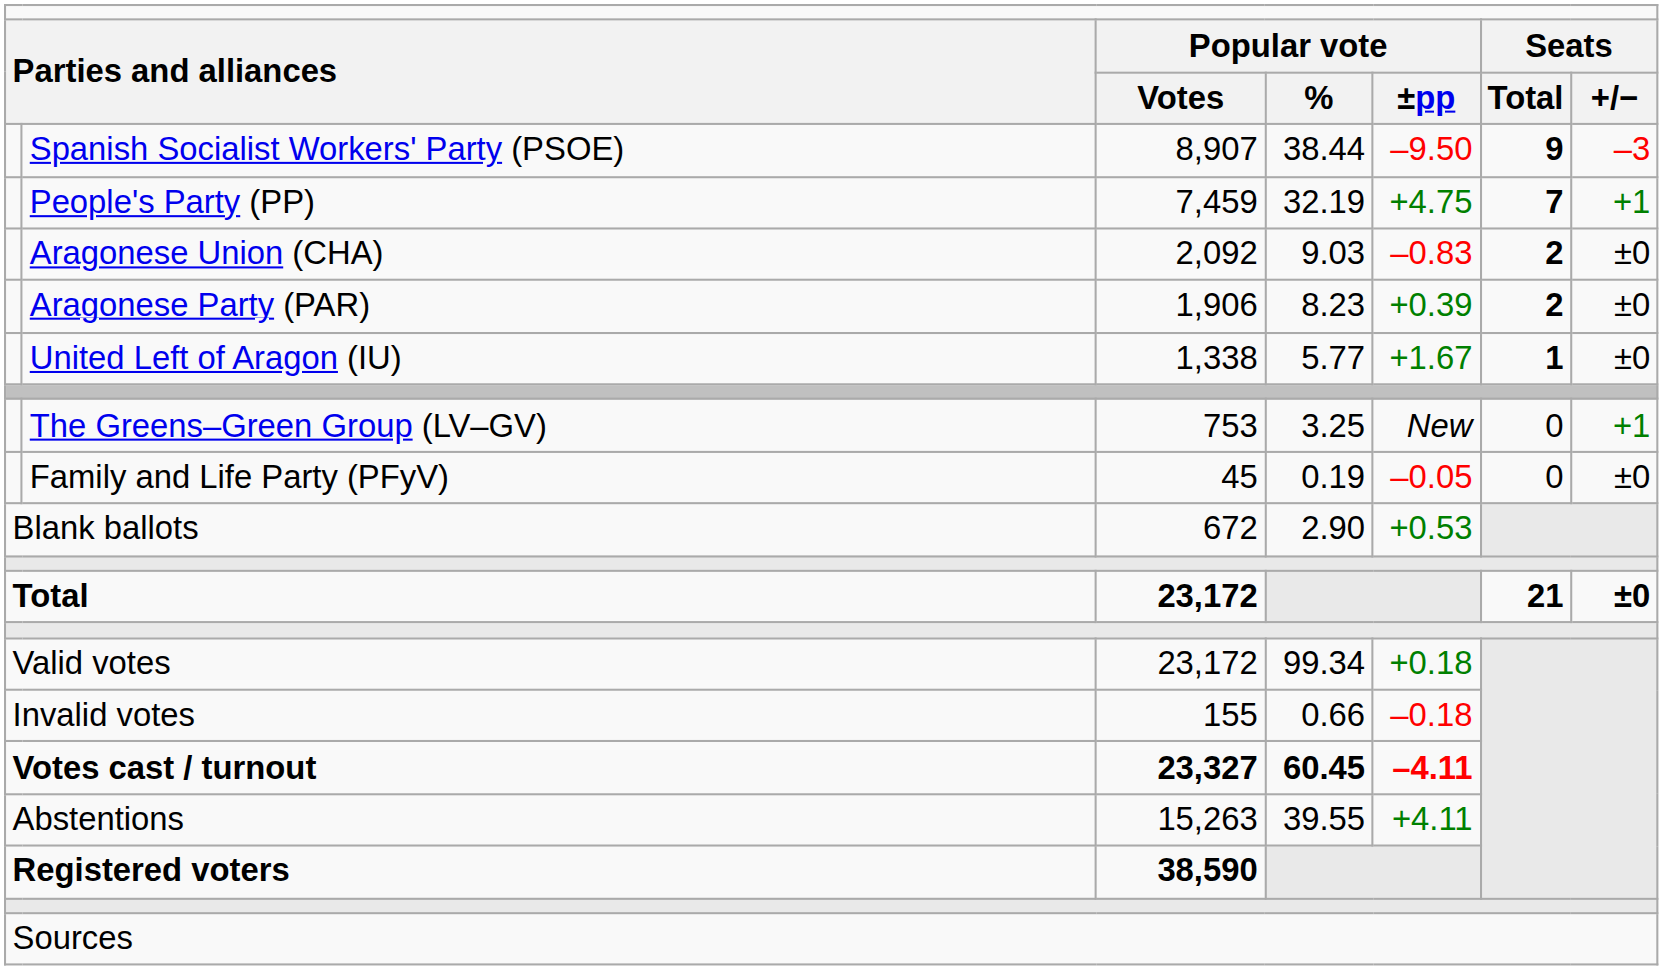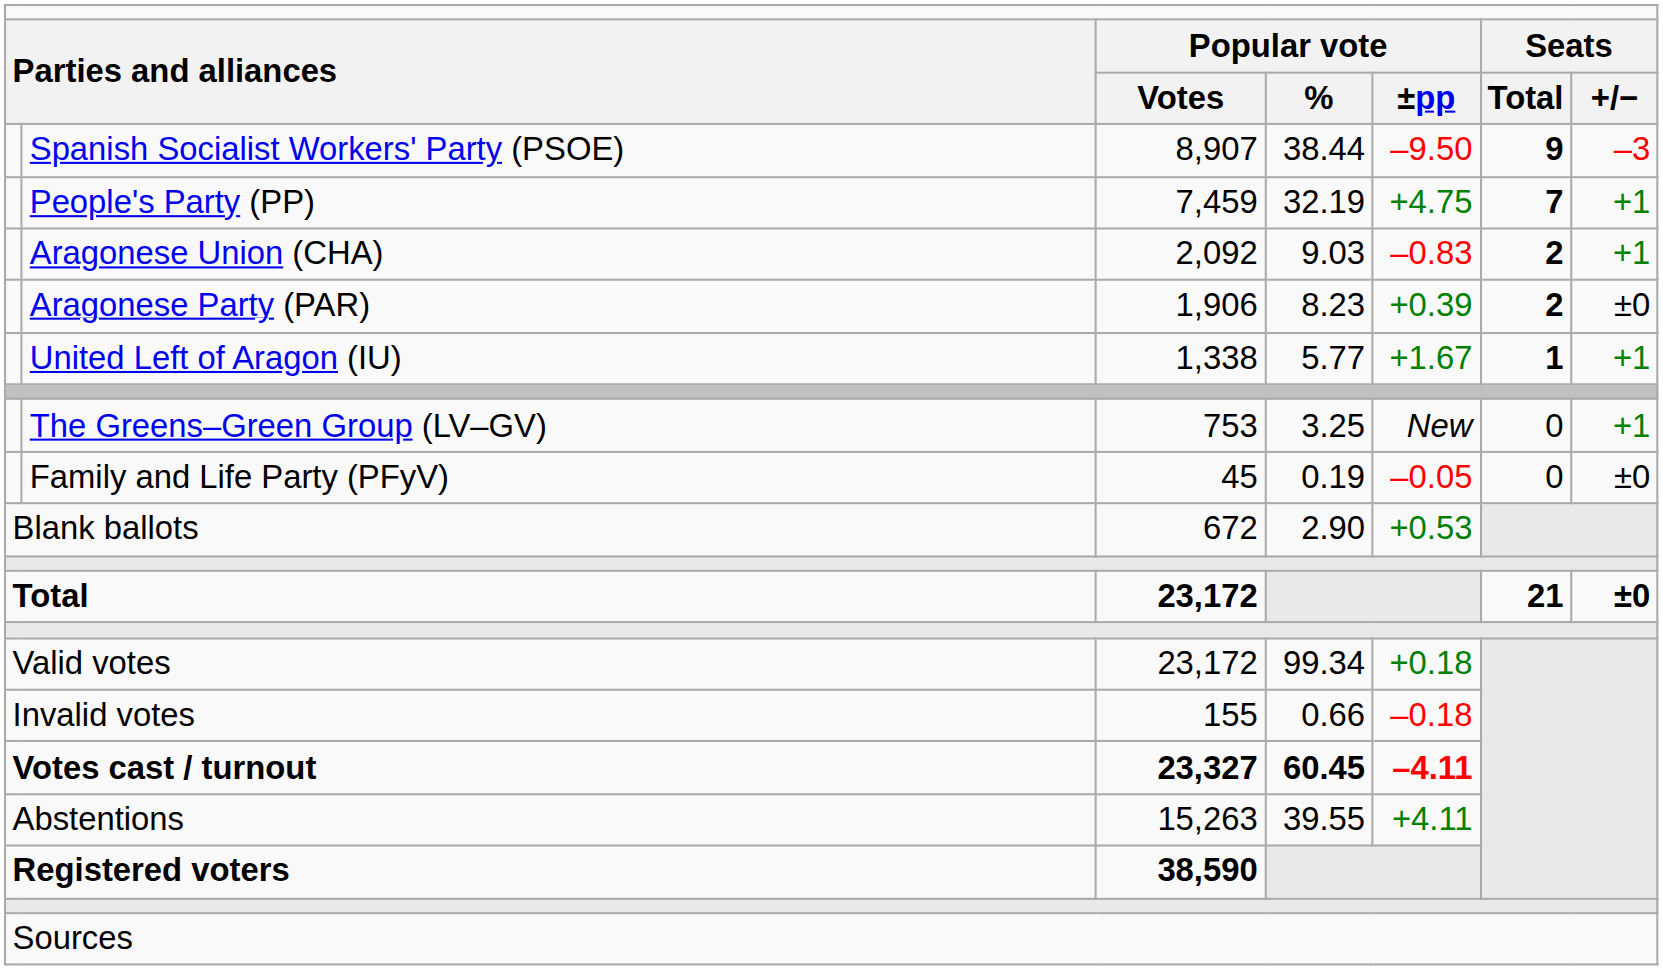(1632, 253) ±0 -> (1632, 253) +1
(1632, 357) ±0 -> (1632, 357) +1
